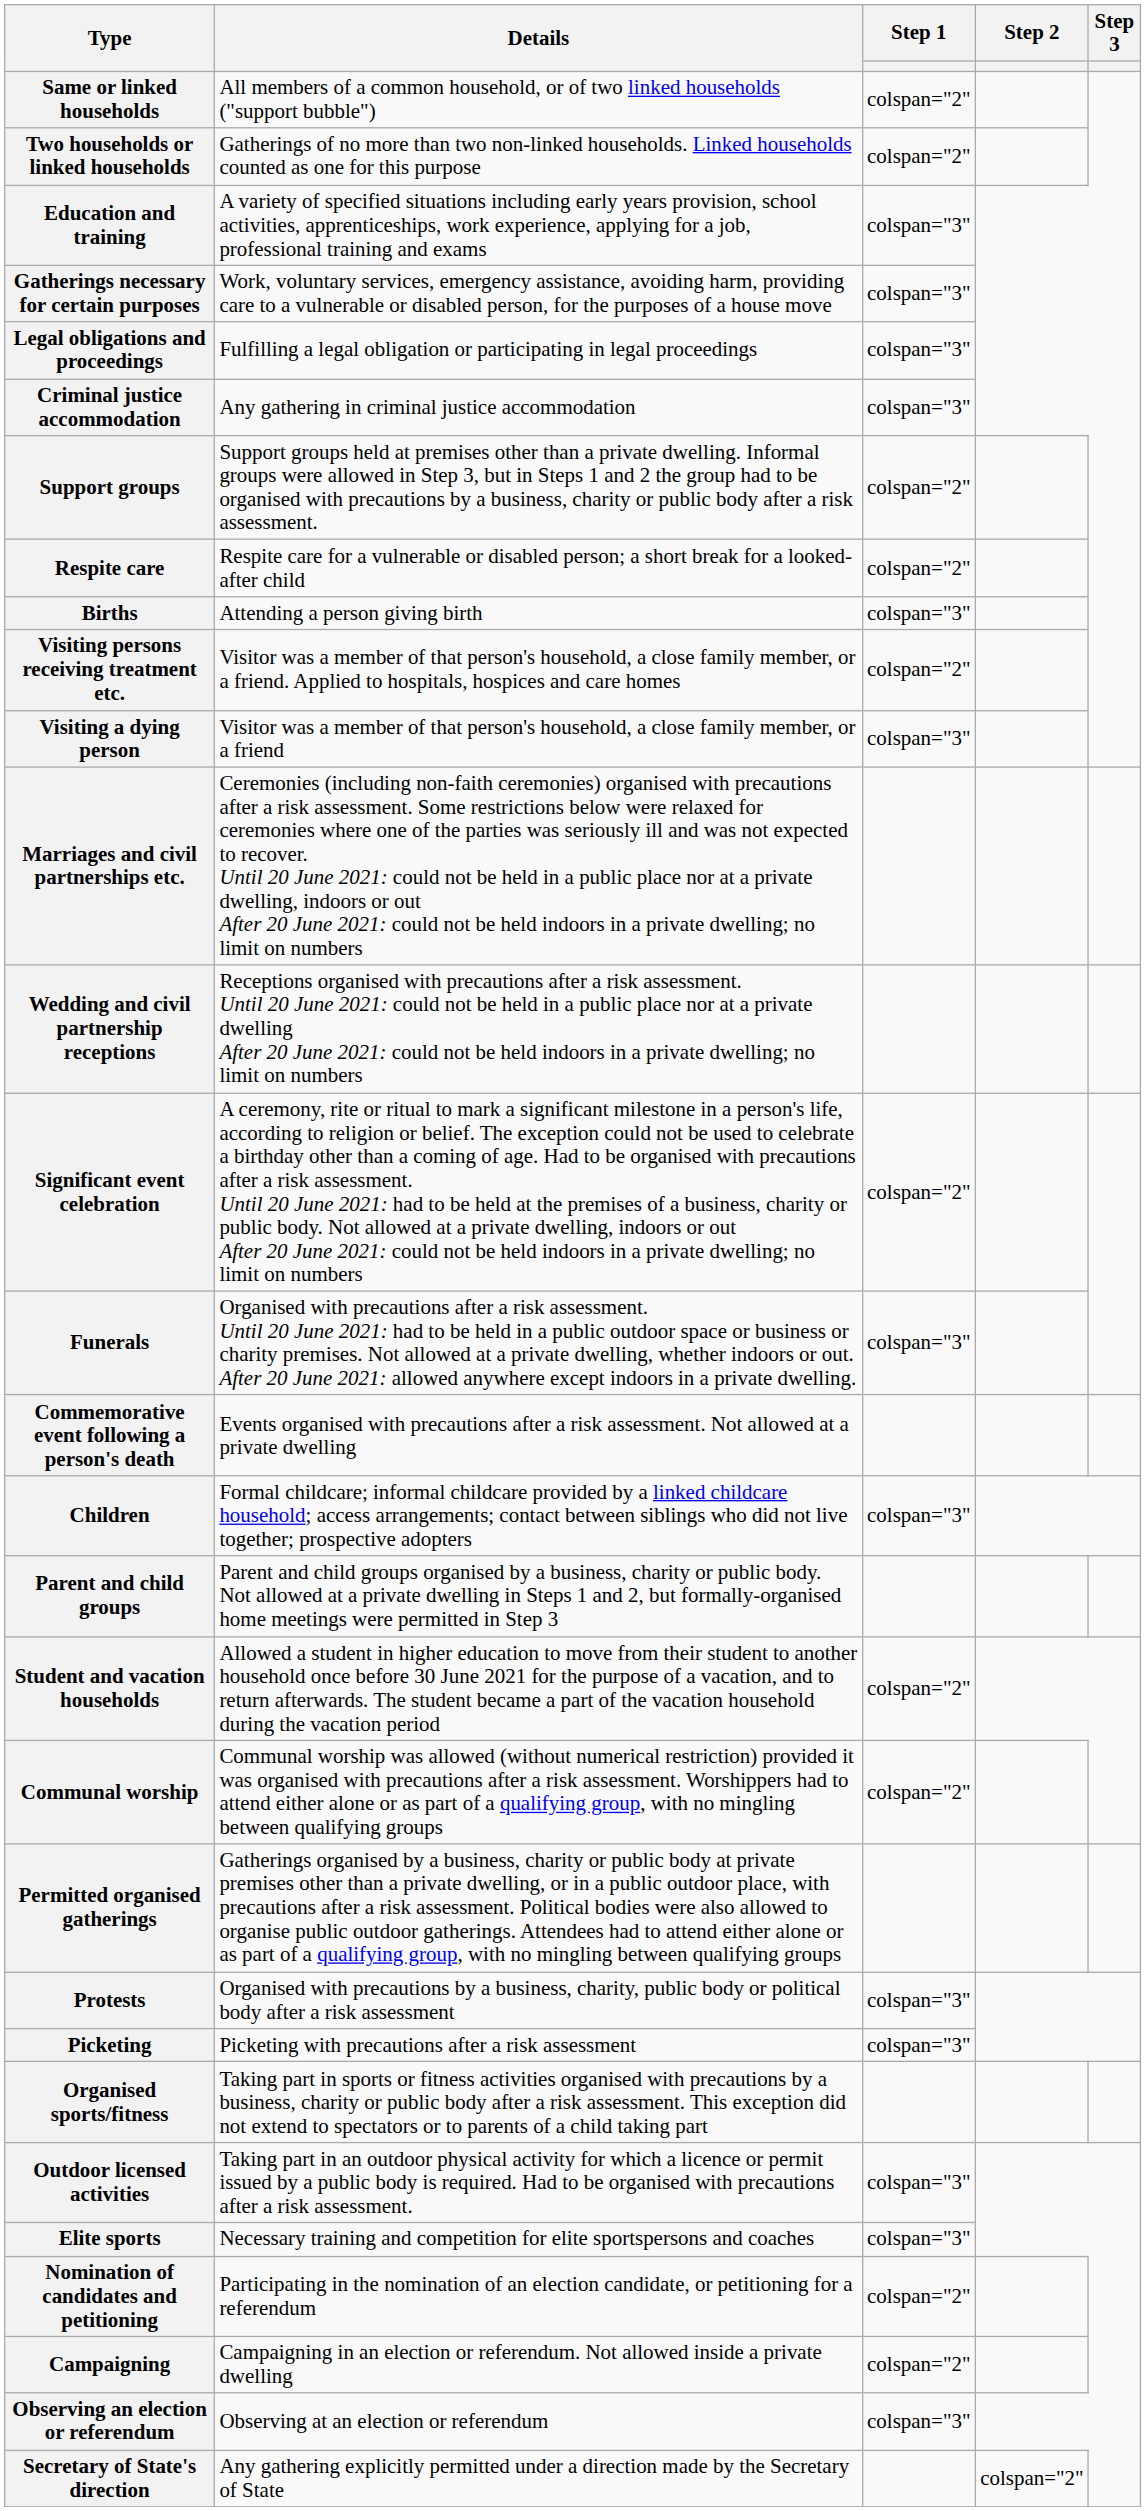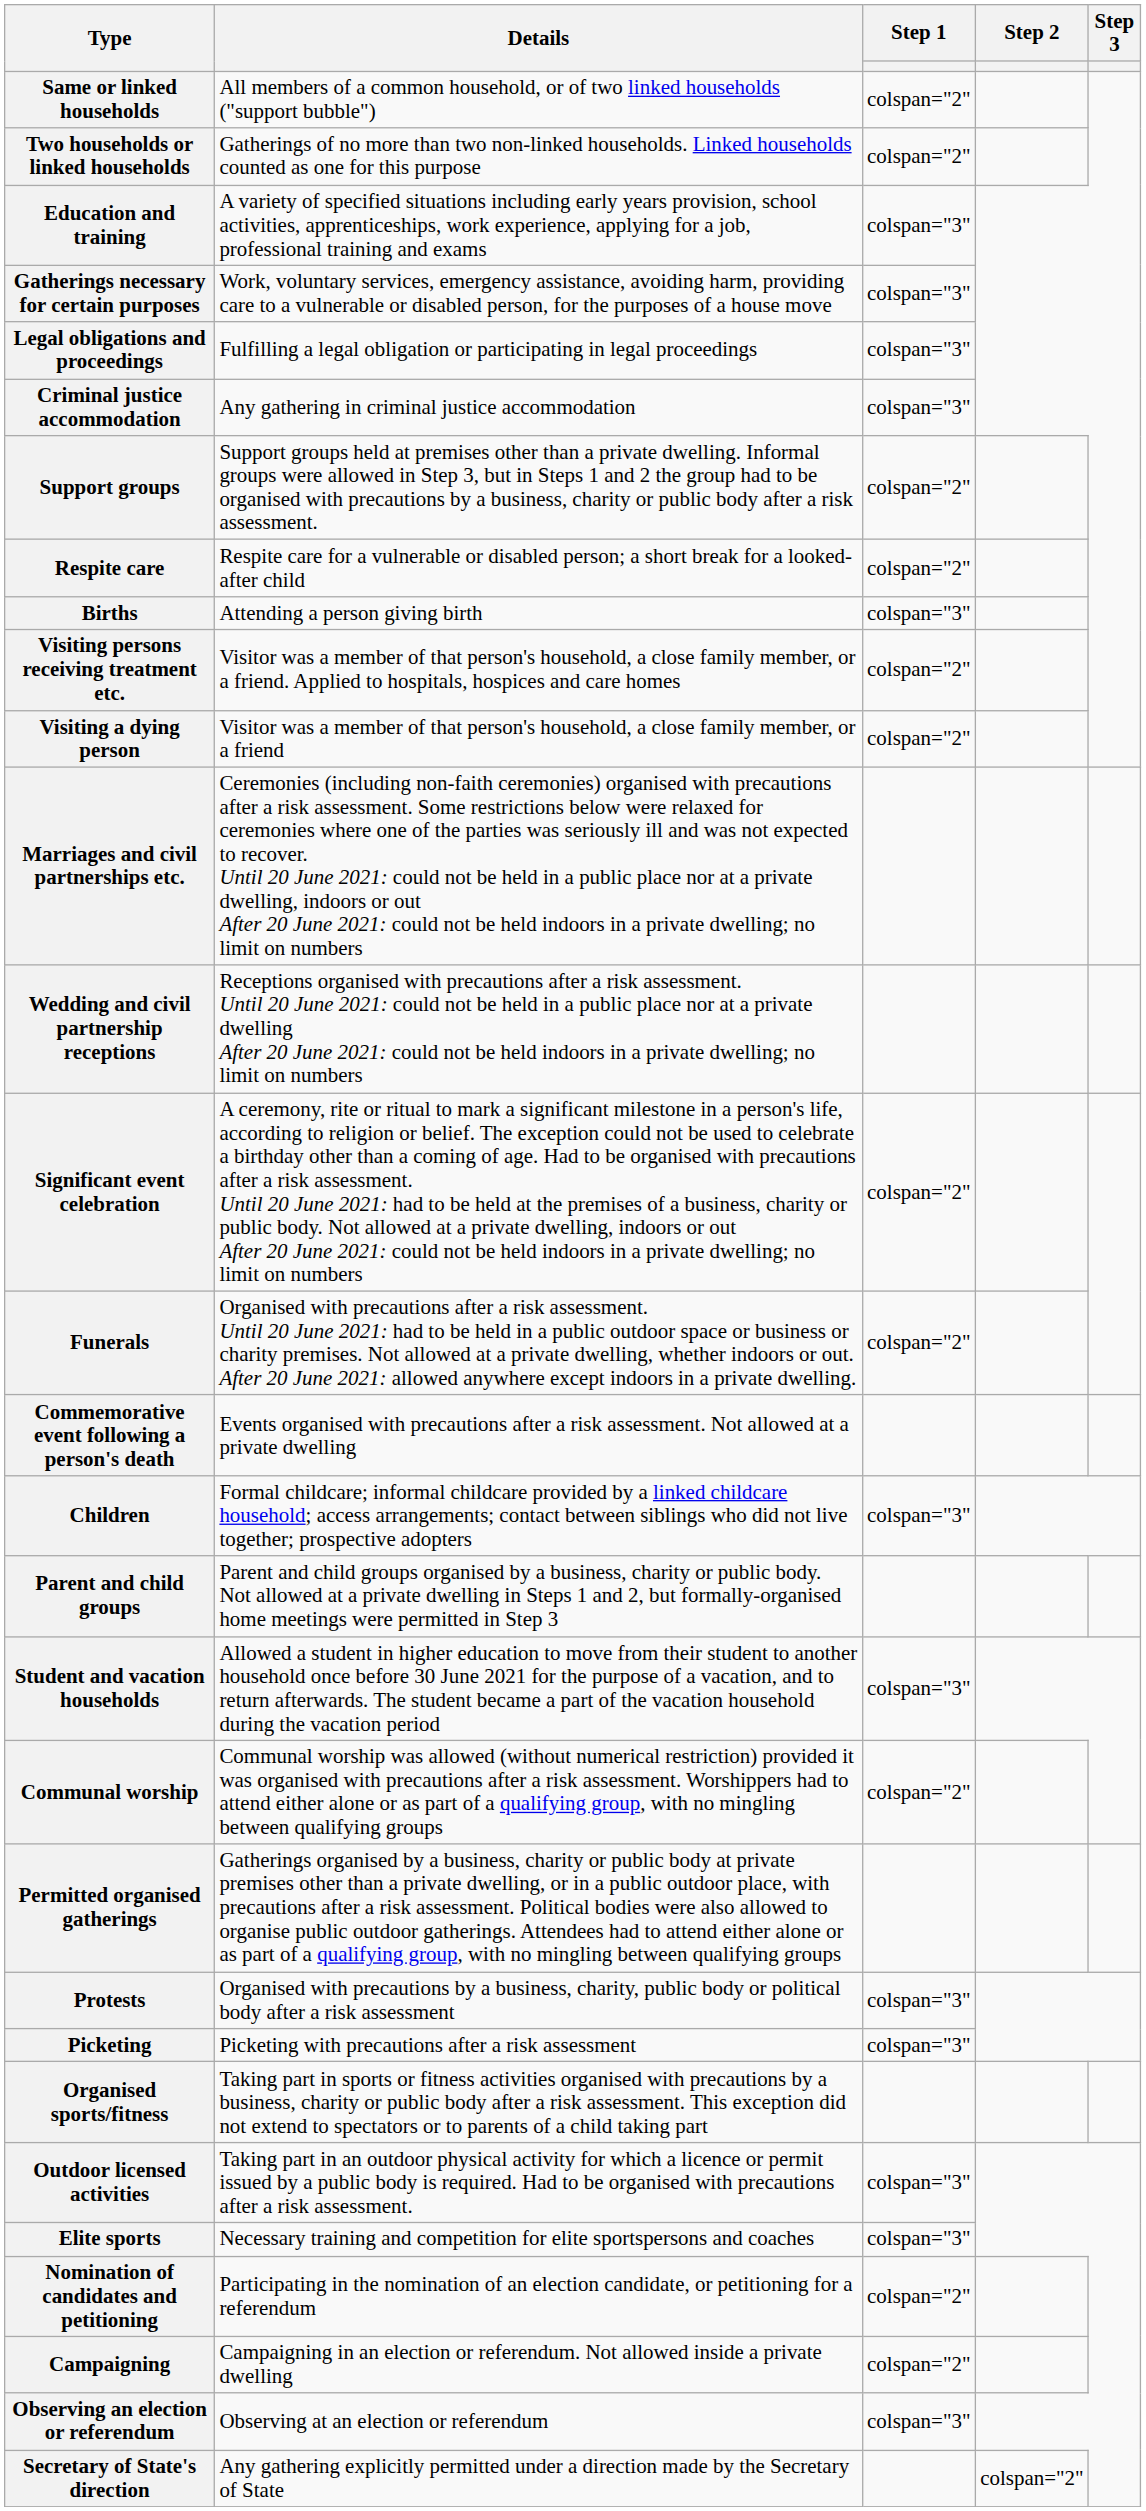(919, 738) colspan="3" -> (919, 738) colspan="2"
(919, 1342) colspan="3" -> (919, 1342) colspan="2"
(919, 1688) colspan="2" -> (919, 1688) colspan="3"
